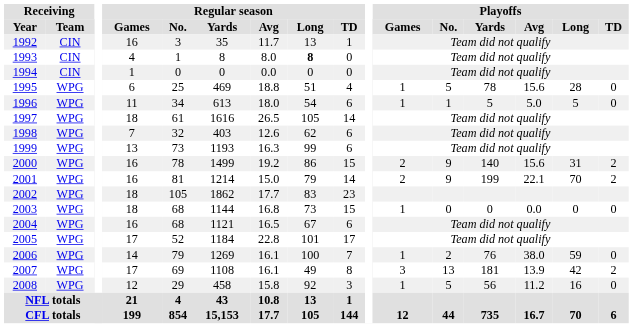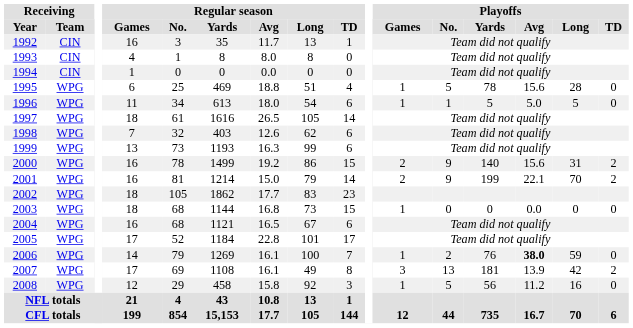(310, 57) bold -> (310, 57) normal
(534, 254) normal -> (534, 254) bold
